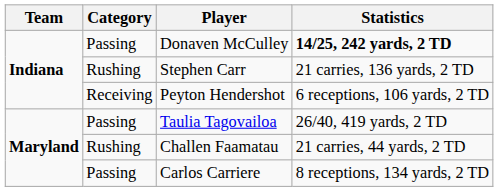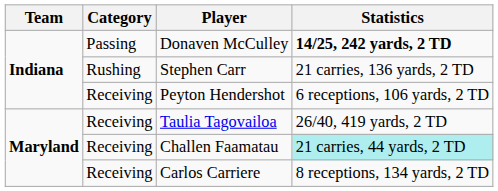(111, 121) Passing -> (119, 121) Receiving
(114, 147) Rushing -> (119, 147) Receiving
(381, 147) no background -> (381, 147) paleturquoise background
(111, 173) Passing -> (119, 173) Receiving
